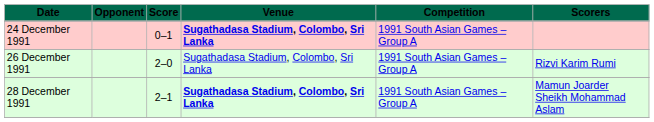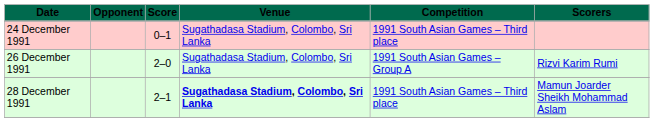(274, 36) bold -> (267, 36) normal
(442, 36) 1991 South Asian Games – Group A -> (450, 36) 1991 South Asian Games – Third place
(442, 98) 1991 South Asian Games – Group A -> (450, 98) 1991 South Asian Games – Third place
